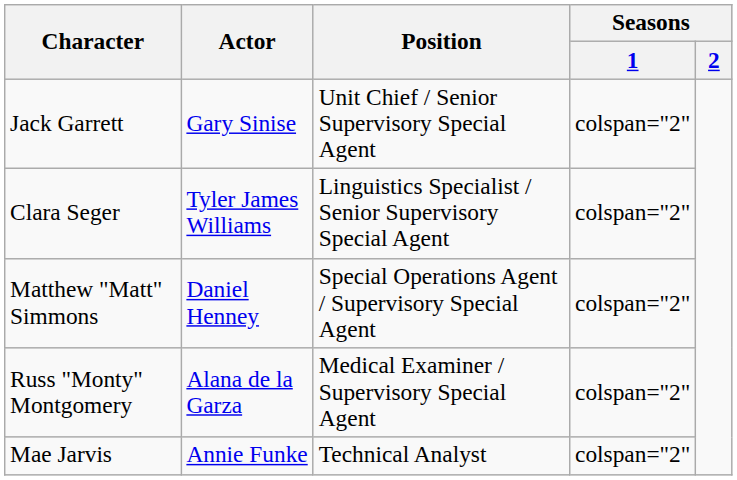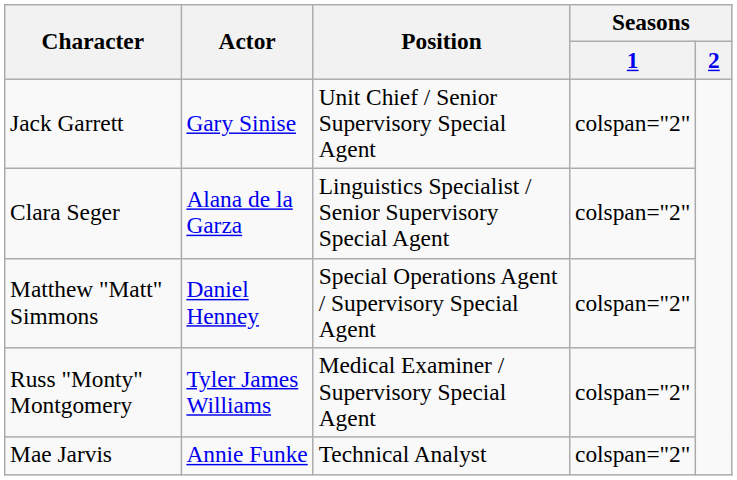(242, 213) Tyler James Williams -> (240, 213) Alana de la Garza
(240, 392) Alana de la Garza -> (242, 392) Tyler James Williams
